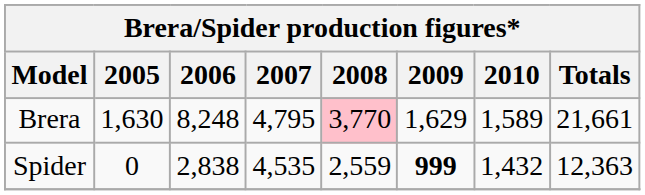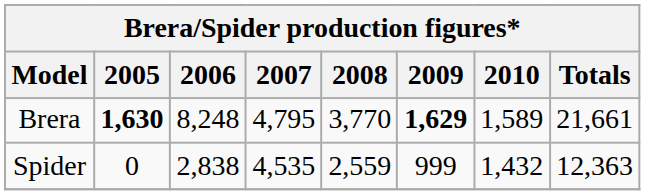(132, 120) normal -> (132, 120) bold
(360, 120) pink background -> (360, 120) no background
(436, 120) normal -> (436, 120) bold
(436, 166) bold -> (436, 166) normal
